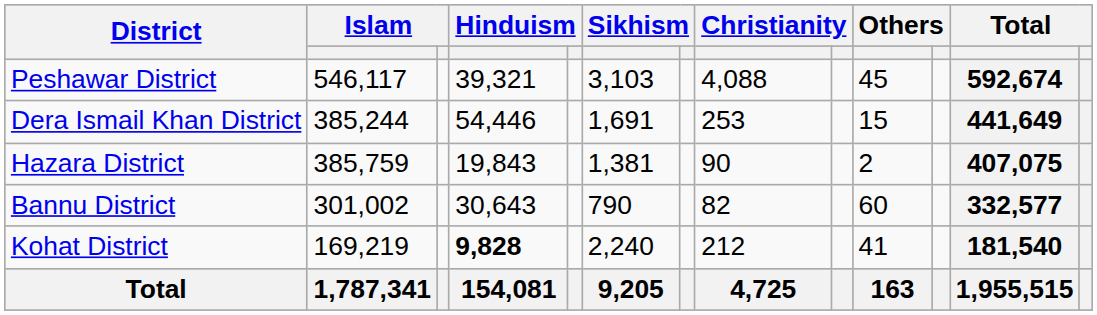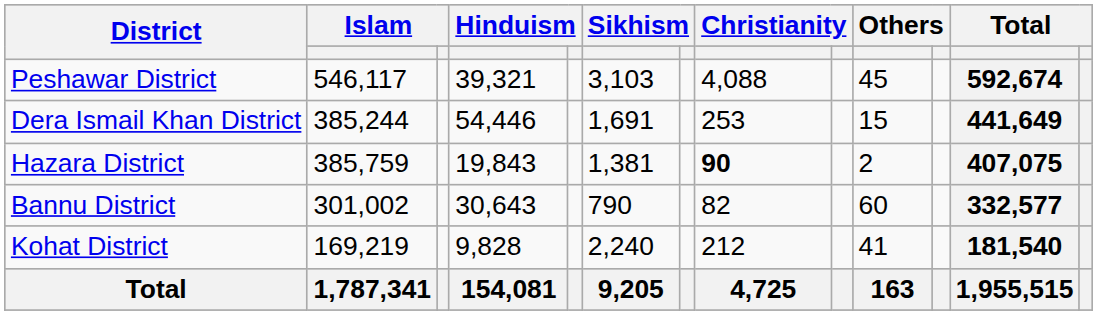(716, 163) normal -> (716, 163) bold
(488, 246) bold -> (488, 246) normal
